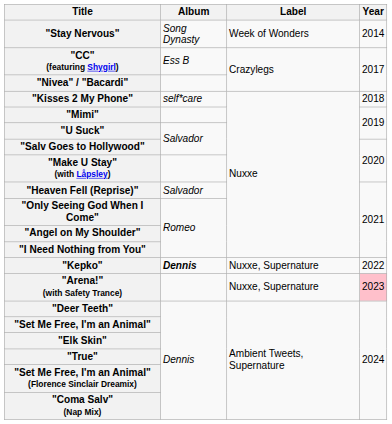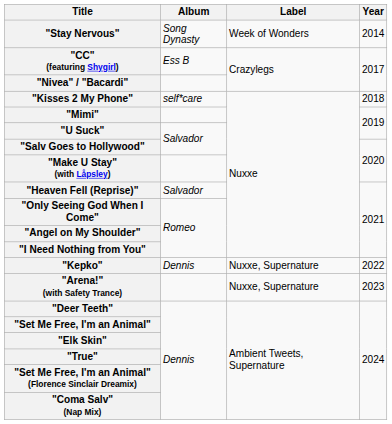(180, 265) bold -> (179, 265) normal
(373, 287) pink background -> (373, 287) no background
